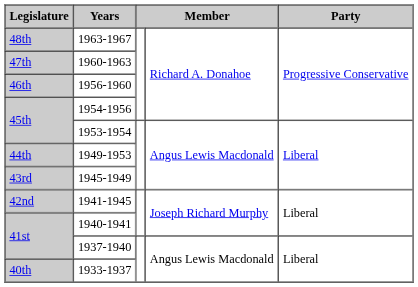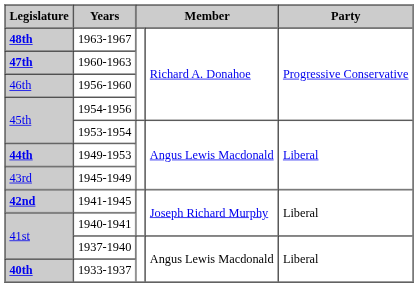(20, 39) normal -> (21, 39) bold
(20, 62) normal -> (21, 62) bold
(20, 155) normal -> (21, 155) bold
(22, 201) normal -> (22, 201) bold
(20, 270) normal -> (21, 270) bold
